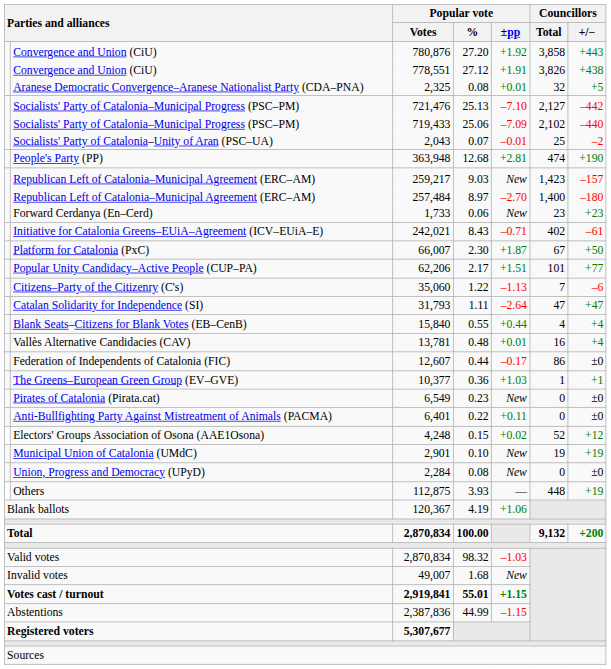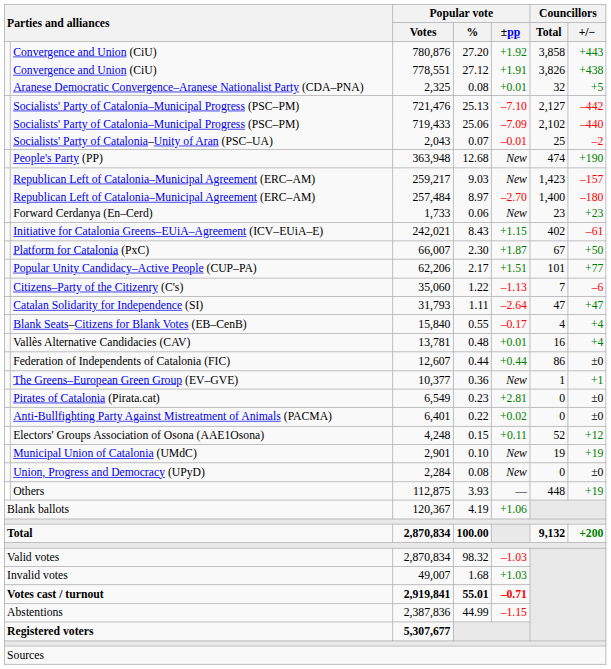(513, 159) +2.81 -> (517, 159) New
(514, 231) –0.71 -> (513, 231) +1.15
(513, 324) +0.44 -> (514, 324) –0.17
(514, 361) –0.17 -> (513, 361) +0.44
(513, 379) +1.03 -> (517, 379) New
(517, 398) New -> (513, 398) +2.81
(514, 416) +0.11 -> (513, 416) +0.02
(513, 435) +0.02 -> (514, 435) +0.11
(517, 575) New -> (513, 575) +1.03
(513, 594) +1.15 -> (514, 594) –0.71
